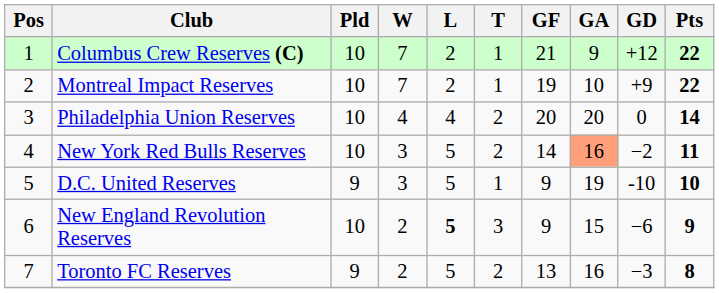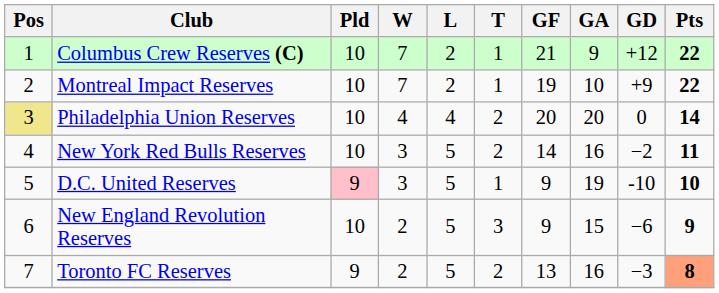(29, 118) no background -> (29, 118) khaki background
(594, 150) lightsalmon background -> (594, 150) no background
(355, 183) no background -> (355, 183) pink background
(450, 227) bold -> (450, 227) normal
(690, 271) no background -> (690, 271) lightsalmon background
